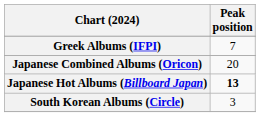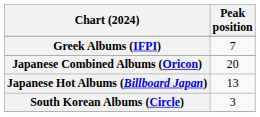(233, 83) bold -> (233, 83) normal
